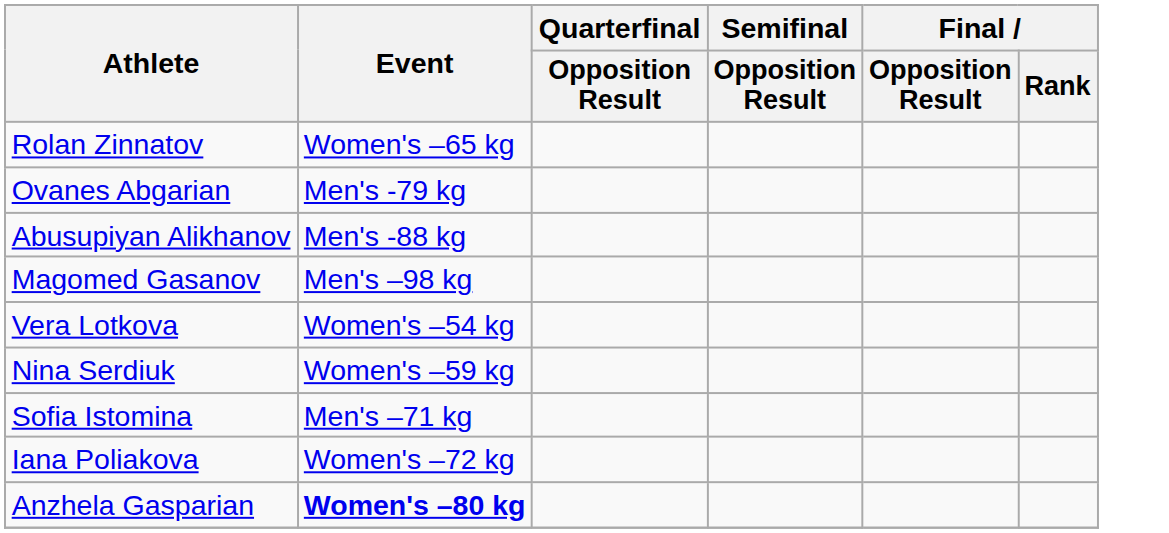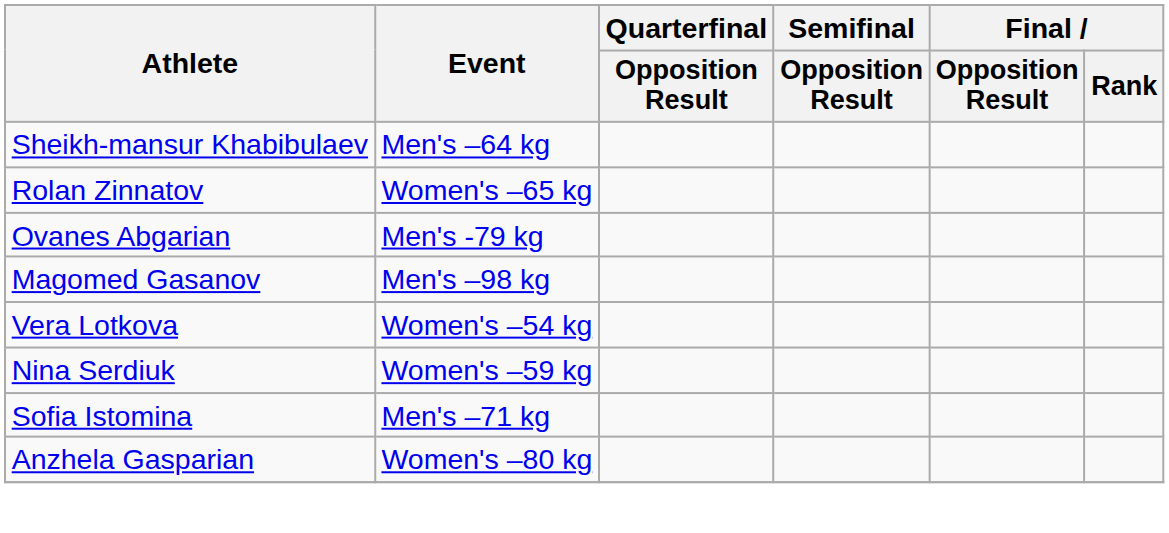+ row: (190, 145)
- row: (151, 235)
- row: (105, 460)
(415, 506) bold -> (487, 460) normal
